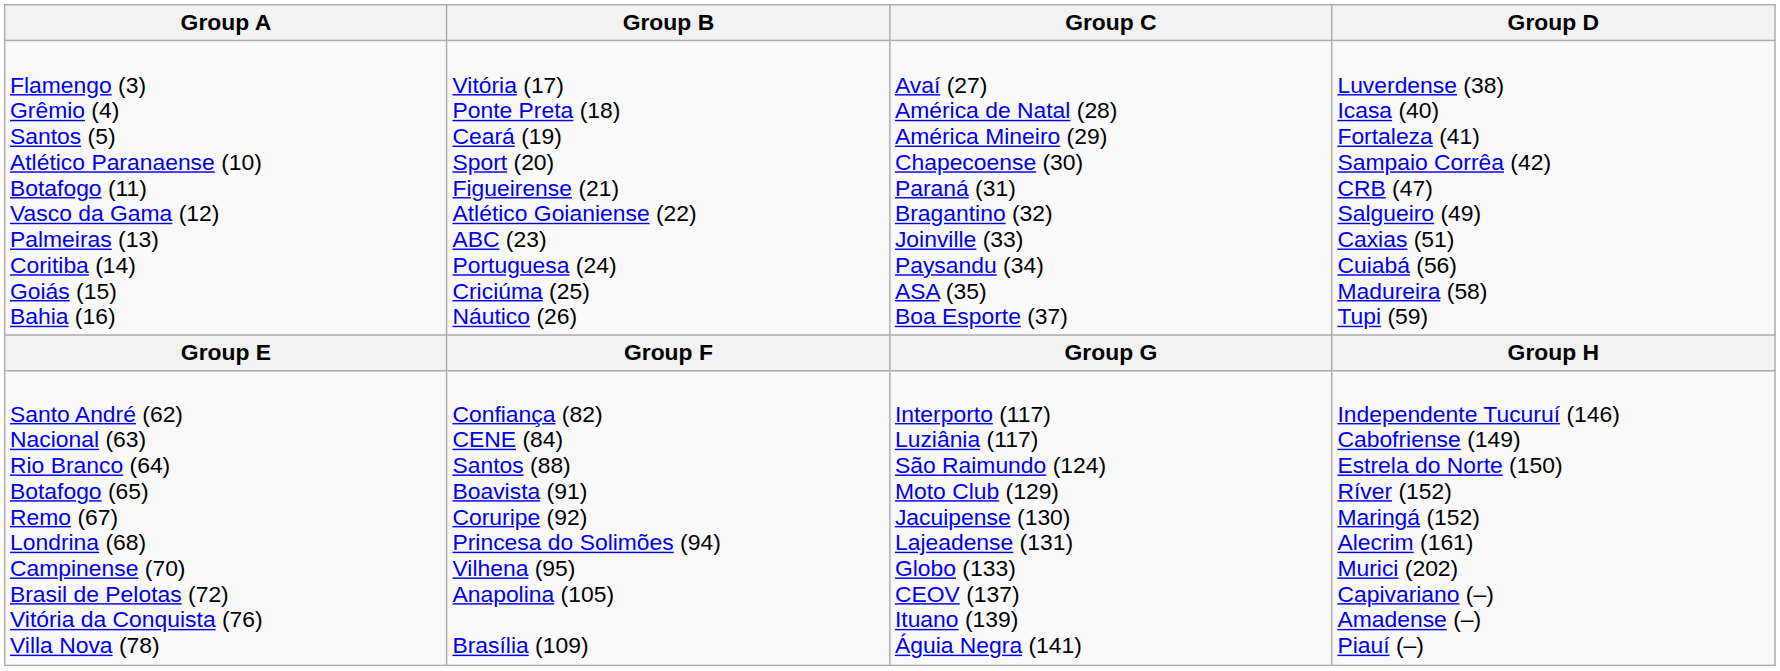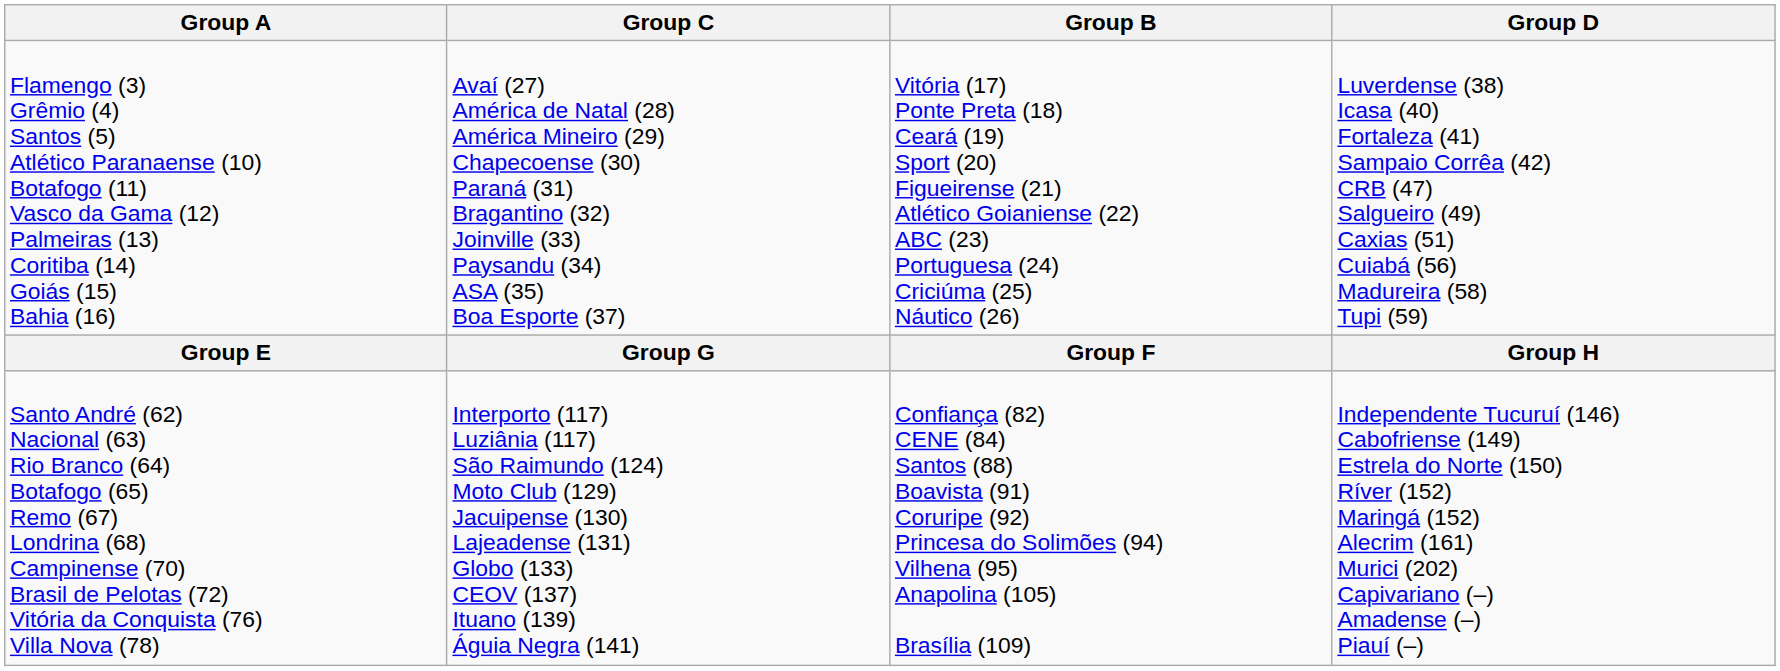columns swapped: (668, 22) <-> (1111, 22)
